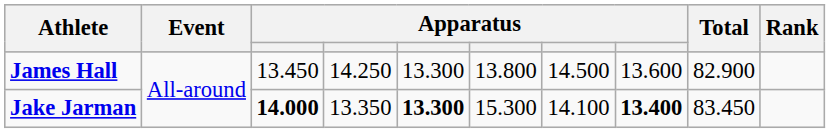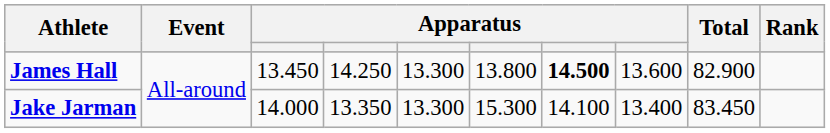(579, 70) normal -> (579, 70) bold
(288, 108) bold -> (288, 108) normal
(433, 108) bold -> (433, 108) normal
(651, 108) bold -> (651, 108) normal
